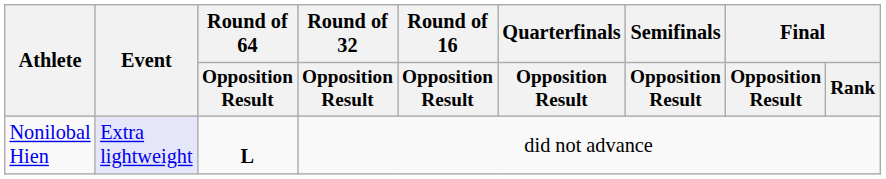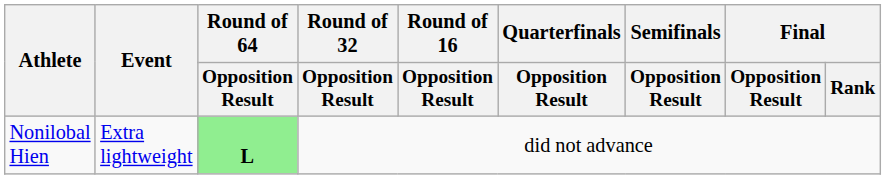(146, 145) lavender background -> (146, 145) no background
(247, 157) no background -> (247, 157) lightgreen background
